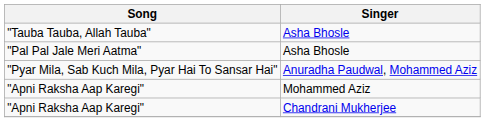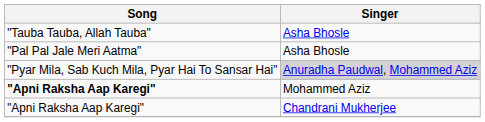(380, 70) no background -> (380, 70) lightgrey background
(76, 89) normal -> (81, 89) bold
